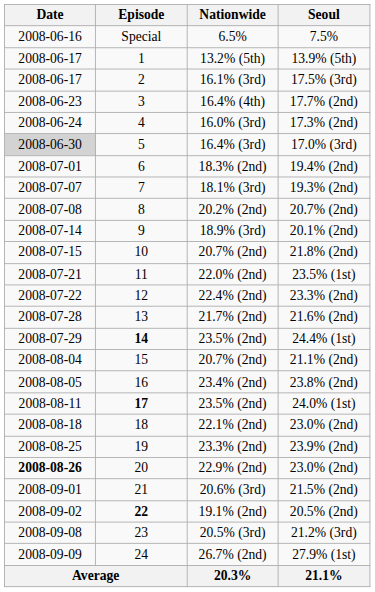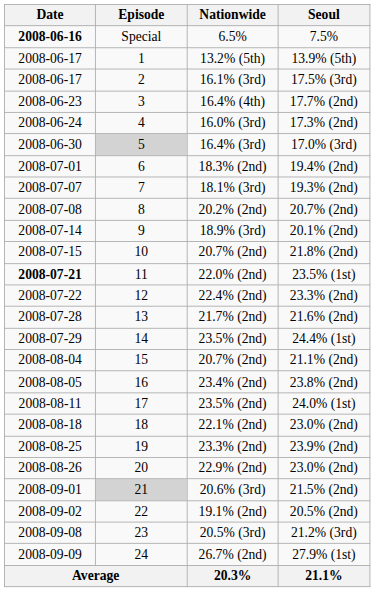(50, 36) normal -> (50, 36) bold
(50, 144) lightgrey background -> (50, 144) no background
(141, 144) no background -> (141, 144) lightgrey background
(50, 274) normal -> (50, 274) bold
(141, 338) bold -> (141, 338) normal
(141, 403) bold -> (141, 403) normal
(50, 468) bold -> (50, 468) normal
(141, 489) no background -> (141, 489) lightgrey background
(141, 511) bold -> (141, 511) normal
